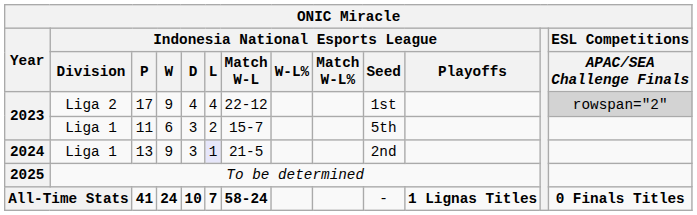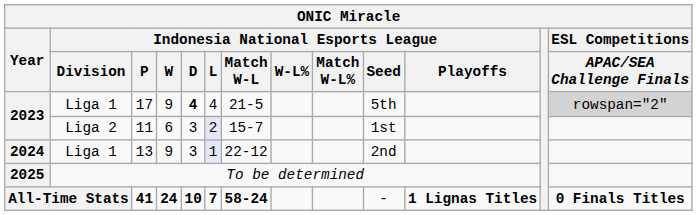(91, 105) Liga 2 -> (91, 105) Liga 1
(193, 105) normal -> (193, 105) bold
(246, 105) 22-12 -> (246, 105) 21-5
(384, 105) 1st -> (384, 105) 5th
(91, 128) Liga 1 -> (91, 128) Liga 2
(213, 128) no background -> (213, 128) lavender background
(384, 128) 5th -> (384, 128) 1st
(246, 152) 21-5 -> (246, 152) 22-12
